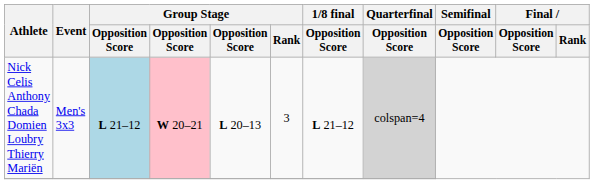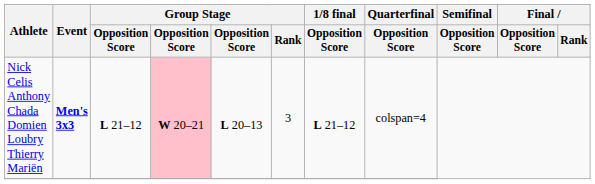(71, 118) normal -> (72, 118) bold
(119, 125) lightblue background -> (121, 125) no background
(399, 118) lightgrey background -> (401, 118) no background
